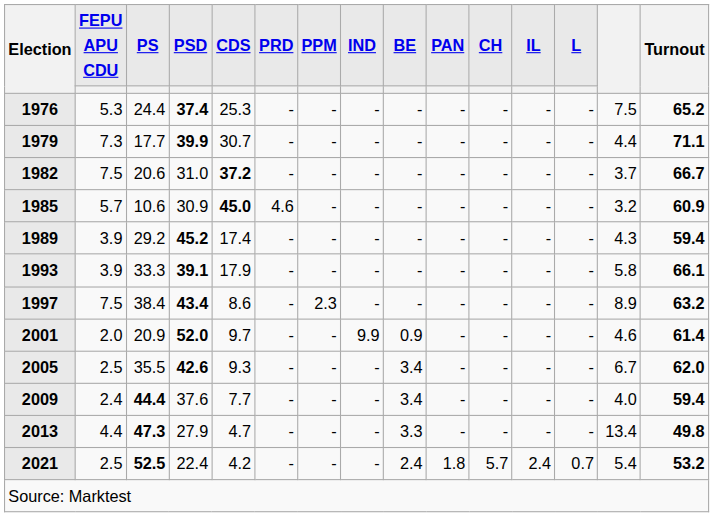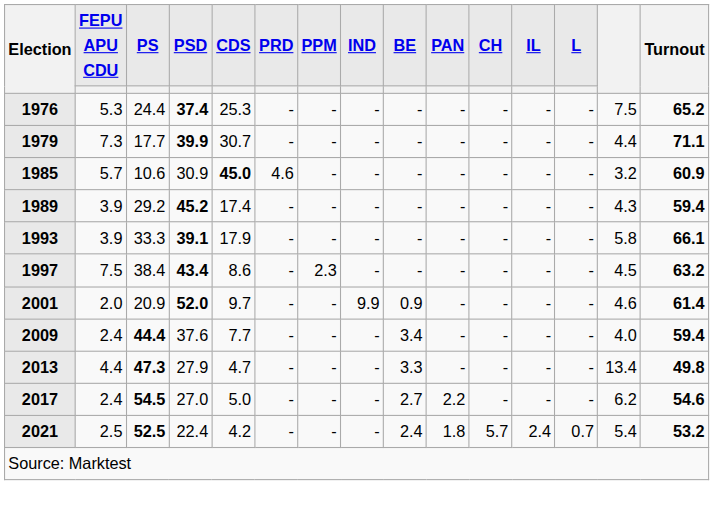- row: (40, 174)
(626, 303) 8.9 -> (626, 271) 4.5
- row: (40, 367)
+ row: (40, 399)
